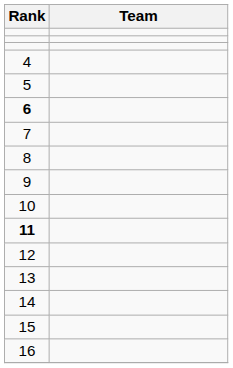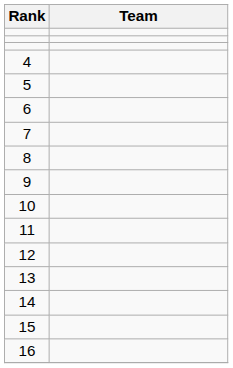(27, 109) bold -> (27, 109) normal
(27, 230) bold -> (27, 230) normal
